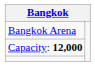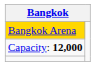(42, 30) no background -> (42, 30) gold background
